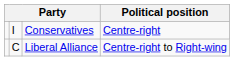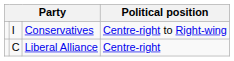(132, 30) Centre-right -> (165, 30) Centre-right to Right-wing
(165, 47) Centre-right to Right-wing -> (132, 47) Centre-right
